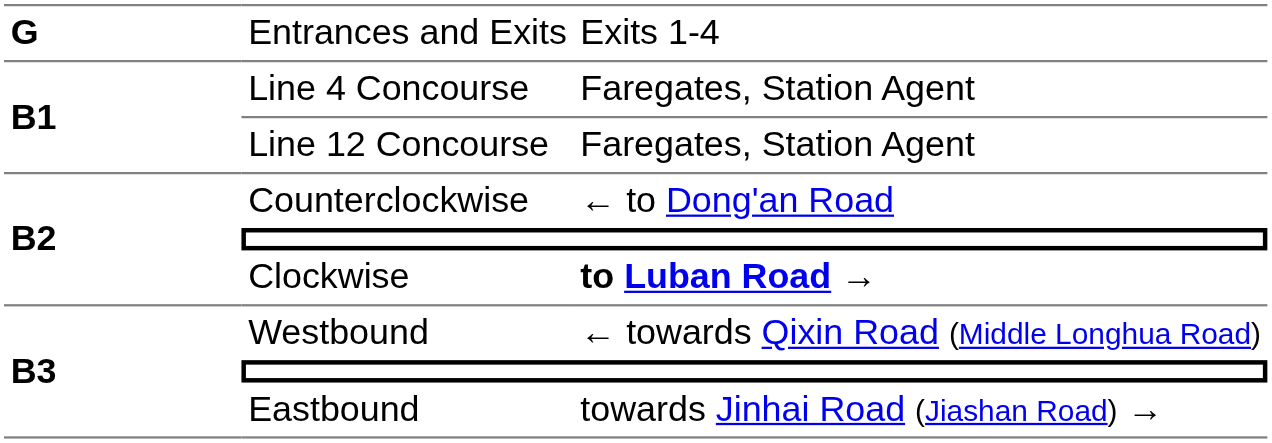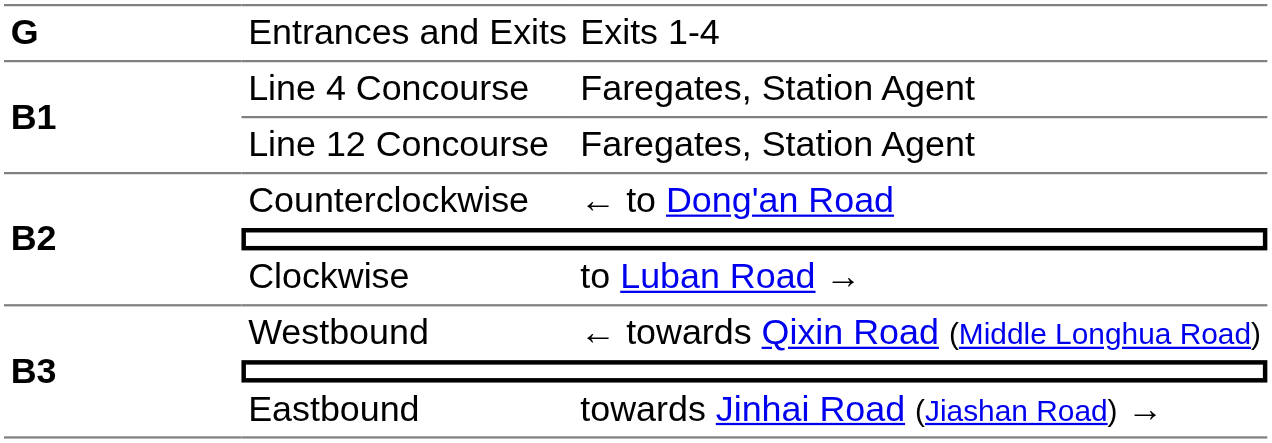(729, 276) bold -> (721, 276) normal
